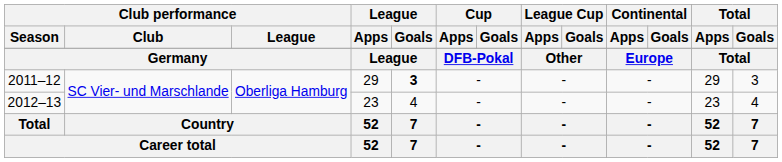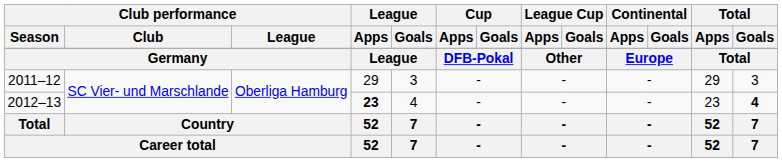(414, 80) bold -> (414, 80) normal
(371, 102) normal -> (371, 102) bold
(755, 102) normal -> (755, 102) bold
